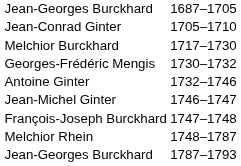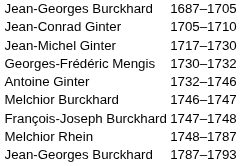(62, 45) Melchior Burckhard -> (60, 45) Jean-Michel Ginter
(60, 100) Jean-Michel Ginter -> (62, 100) Melchior Burckhard
